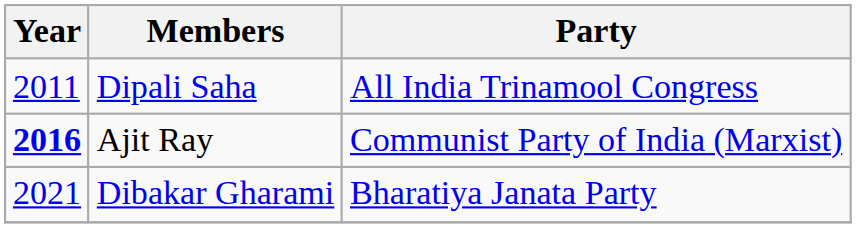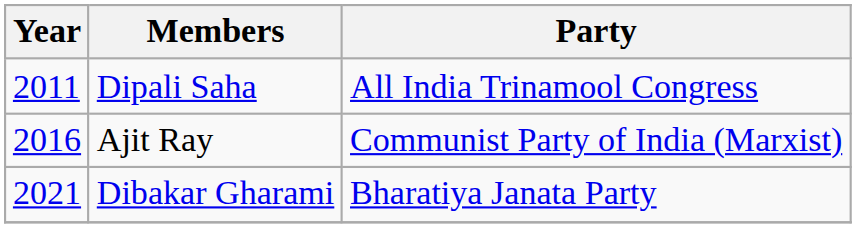(47, 139) bold -> (47, 139) normal
